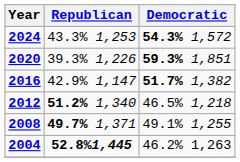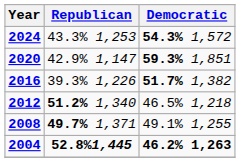(92, 59) 39.3% 1,226 -> (92, 59) 42.9% 1,147
(92, 81) 42.9% 1,147 -> (92, 81) 39.3% 1,226
(187, 146) normal -> (187, 146) bold
